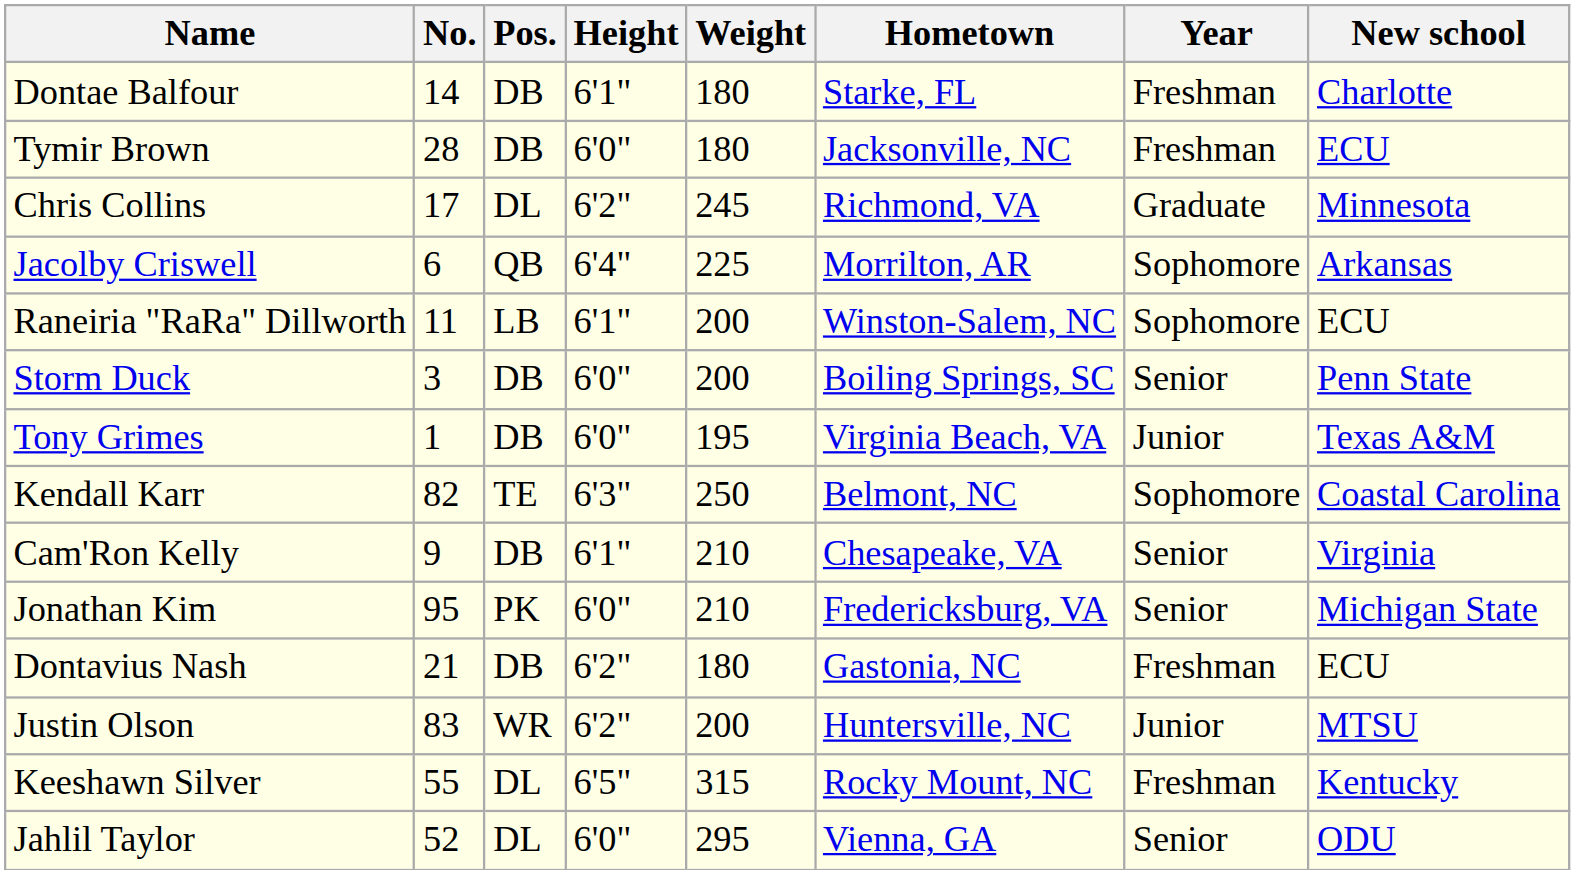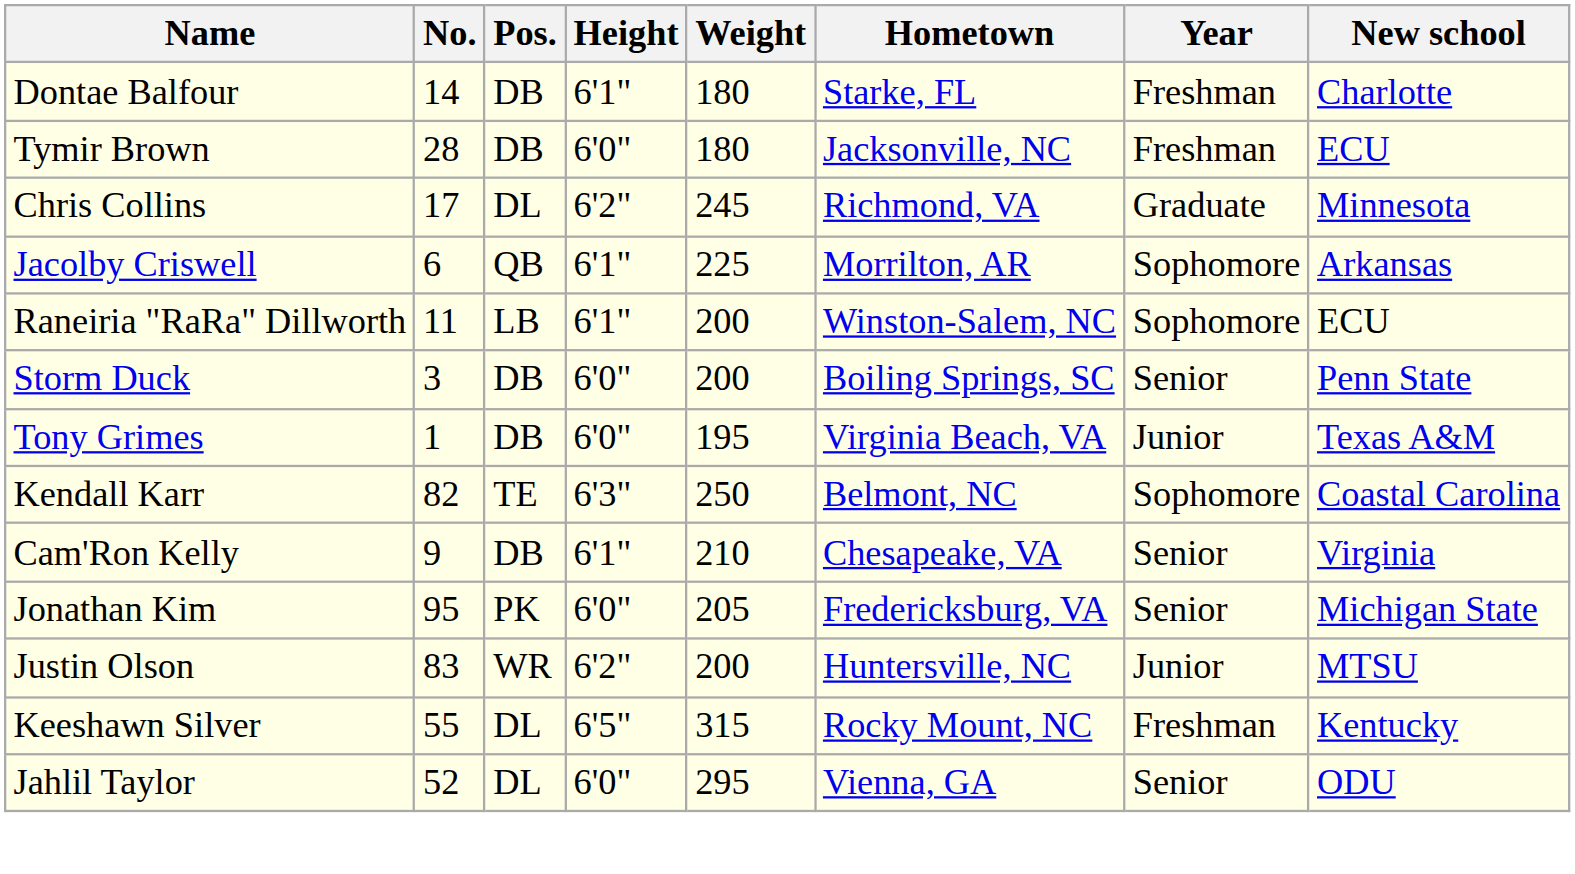(602, 263) 6'4" -> (602, 263) 6'1"
(722, 609) 210 -> (722, 609) 205
- row: (130, 666)
